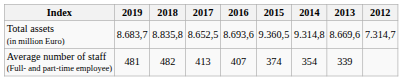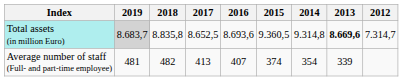(36, 34) no background -> (36, 34) paleturquoise background
(132, 34) no background -> (132, 34) lightgrey background
(345, 34) normal -> (345, 34) bold
